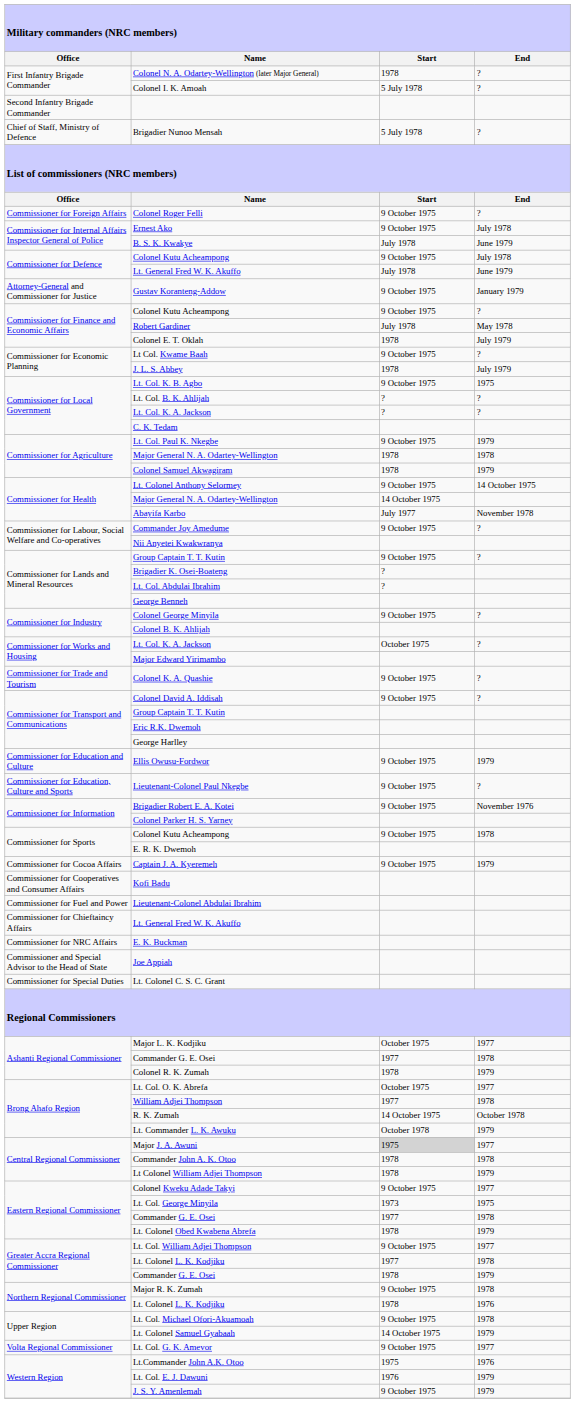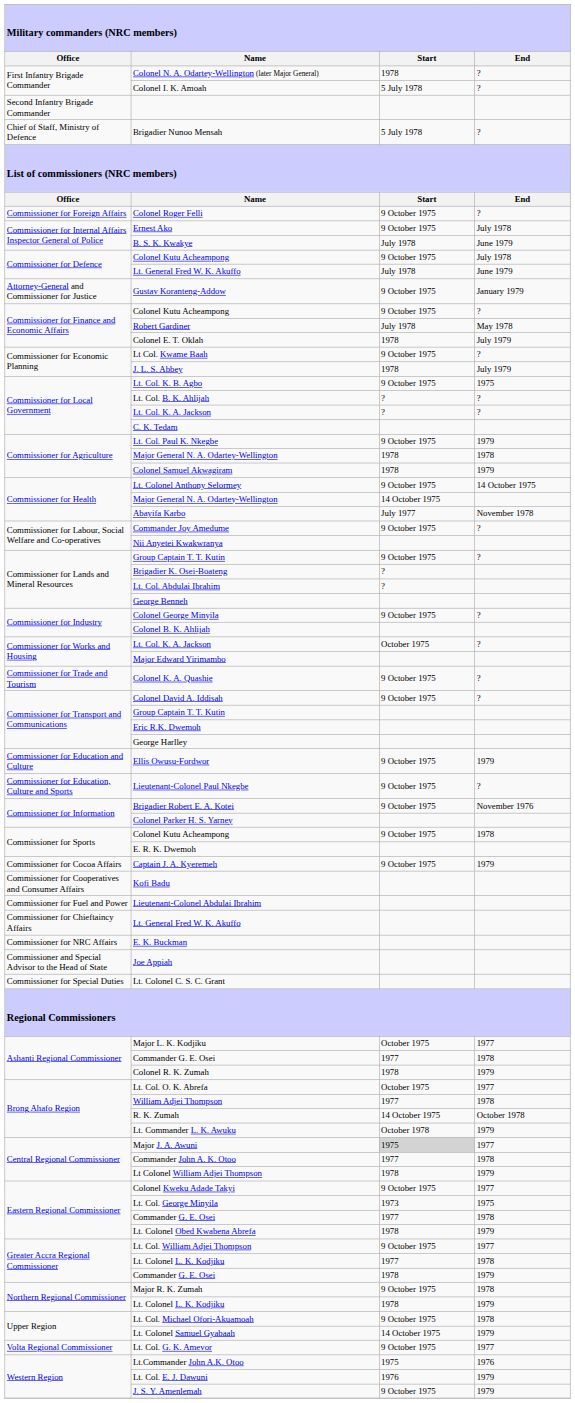(390, 1159) 1978 -> (390, 1159) 1977
(485, 1304) 1976 -> (485, 1304) 1979
